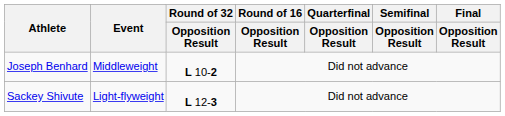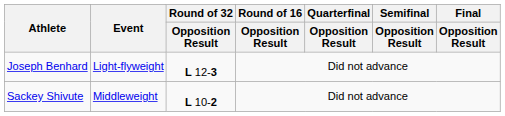(125, 67) Middleweight -> (128, 67) Light-flyweight
(201, 73) L 10-2 -> (201, 73) L 12-3
(128, 97) Light-flyweight -> (125, 97) Middleweight
(201, 103) L 12-3 -> (201, 103) L 10-2
